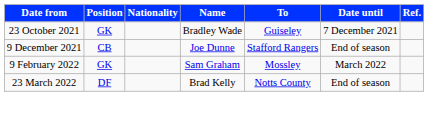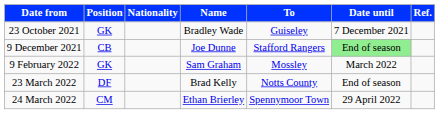(361, 48) no background -> (371, 48) lightgreen background
+ row: (44, 100)
